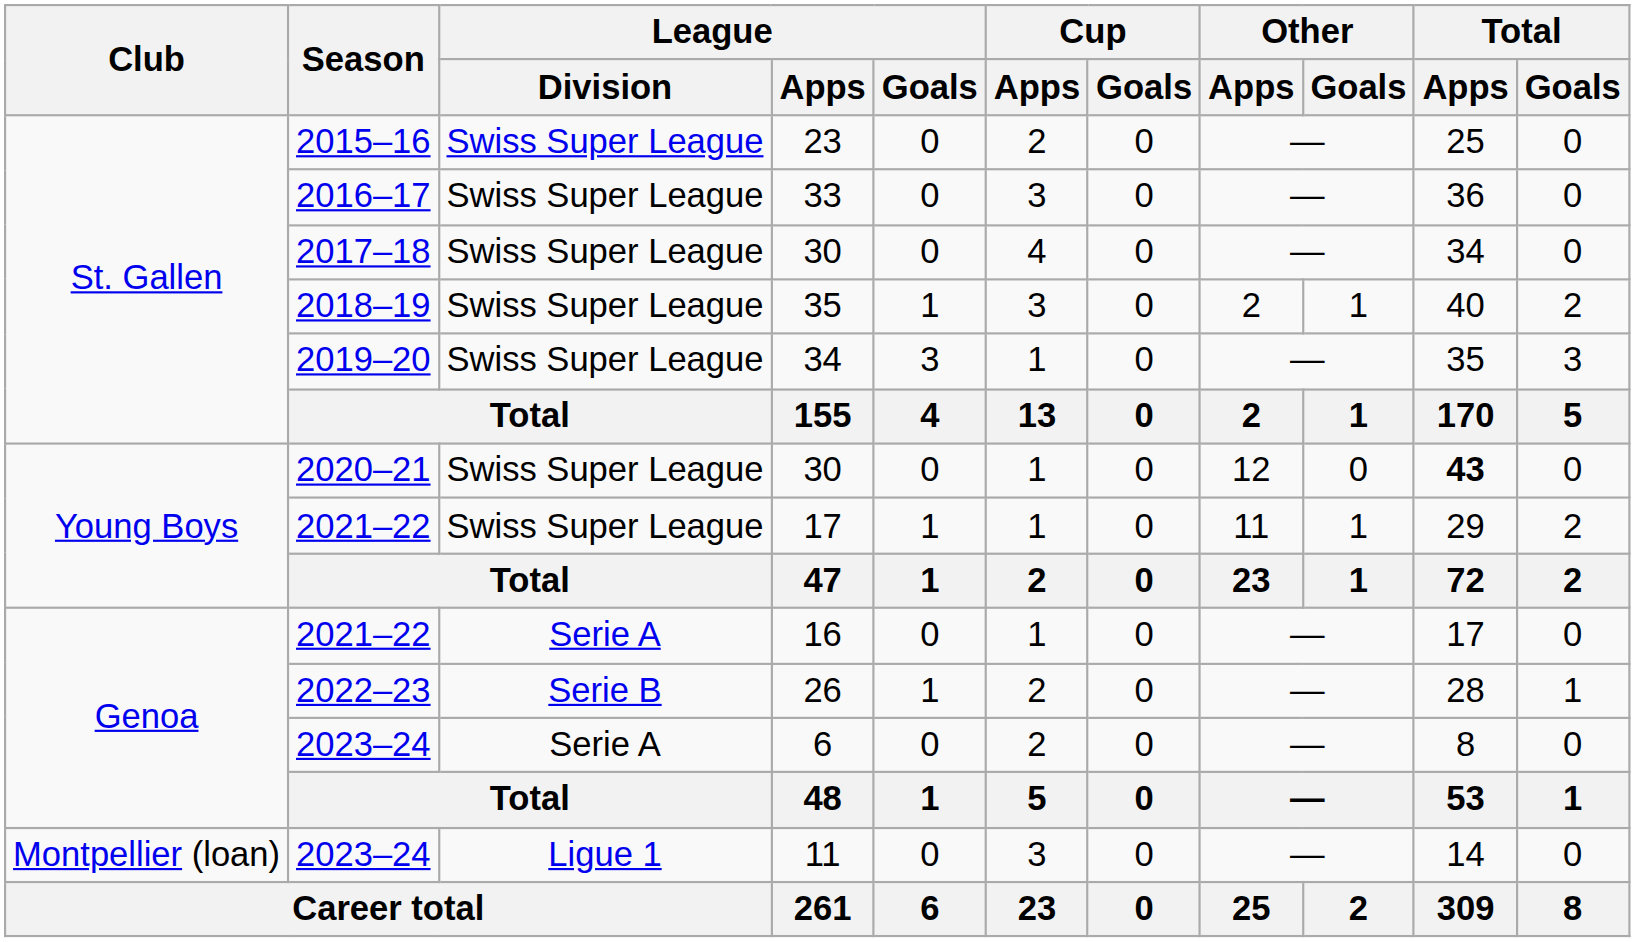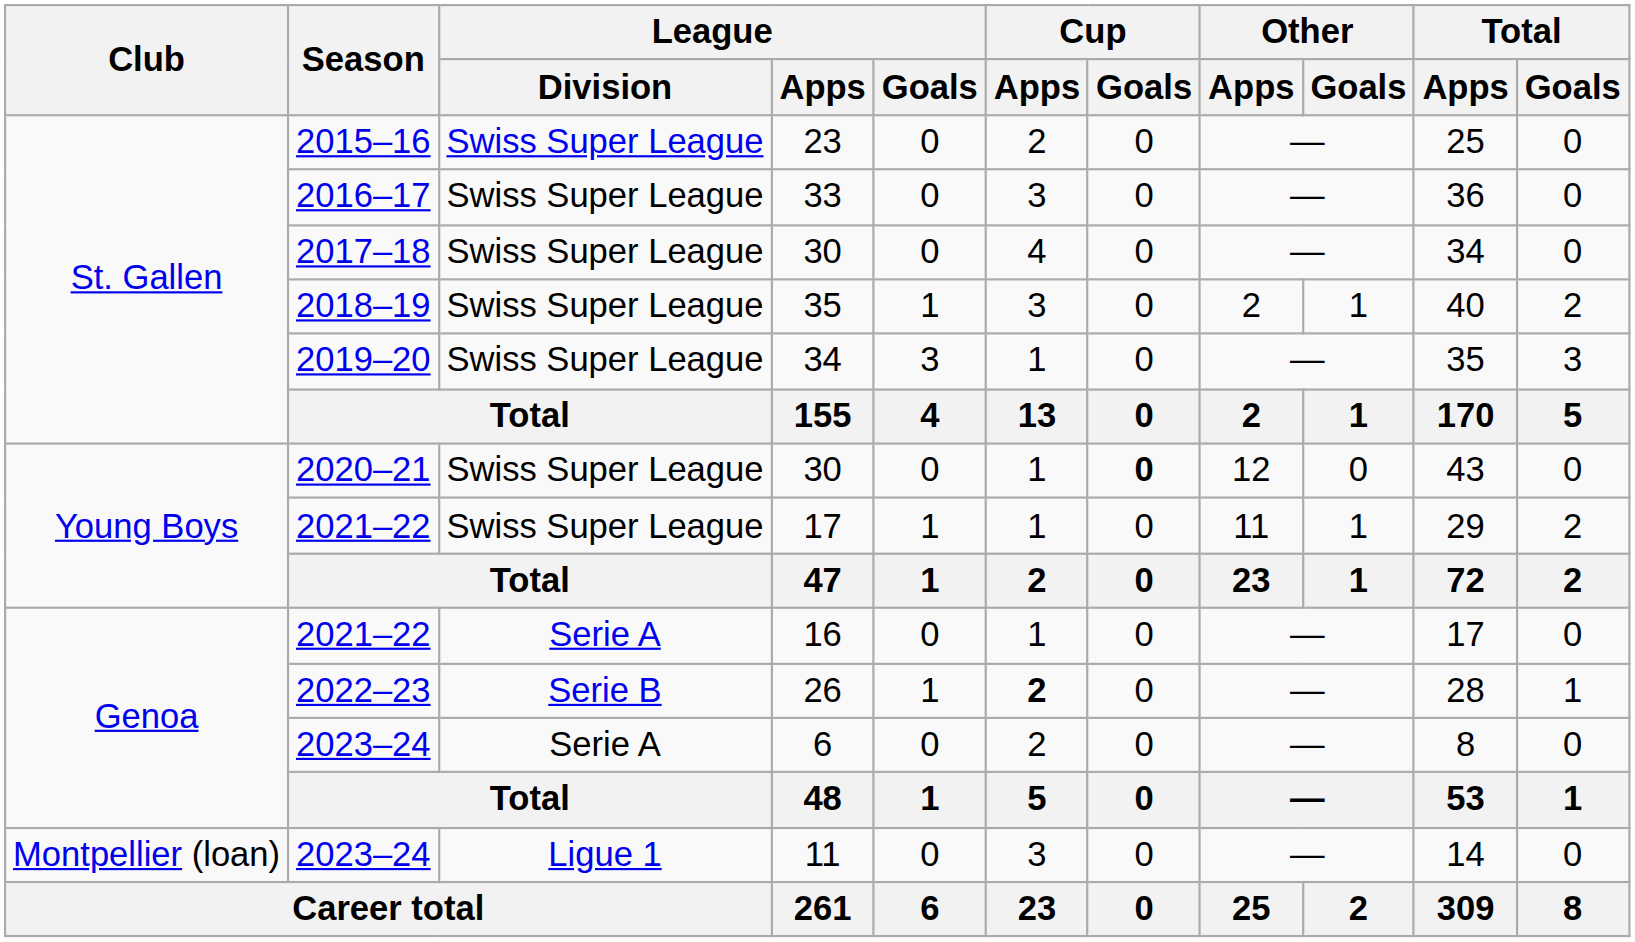(1144, 470) normal -> (1144, 470) bold
(1466, 470) bold -> (1466, 470) normal
(1037, 689) normal -> (1037, 689) bold
